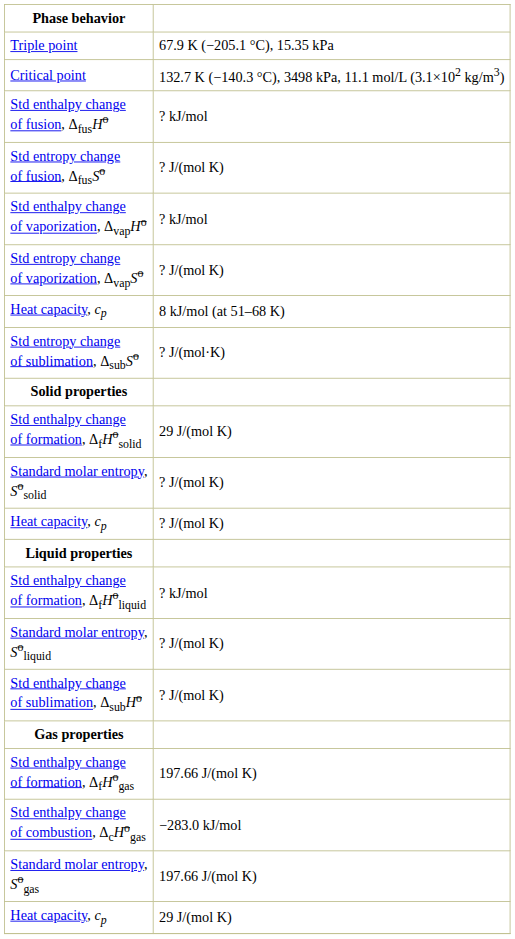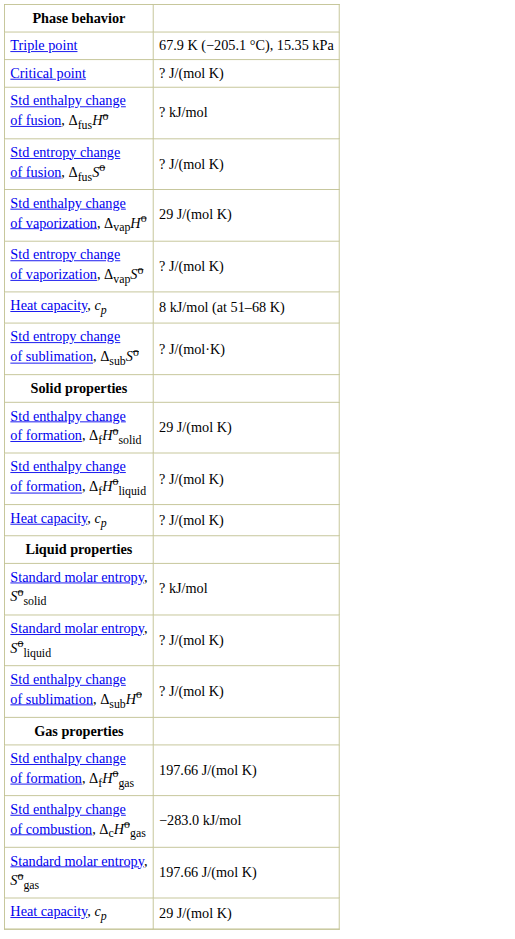(332, 75) 132.7 K (−140.3 °C), 3498 kPa, 11.1 mol/L (3.1×102 kg/m3) -> (191, 73) ? J/(mol K)
(183, 219) ? kJ/mol -> (195, 215) 29 J/(mol K)
(79, 482) Standard molar entropy, Sosolid -> (78, 478) Std enthalpy change of formation, ΔfHoliquid
(78, 592) Std enthalpy change of formation, ΔfHoliquid -> (79, 589) Standard molar entropy, Sosolid
